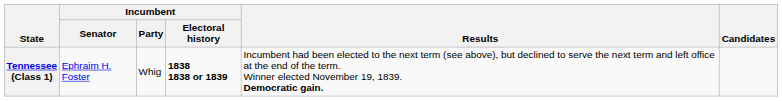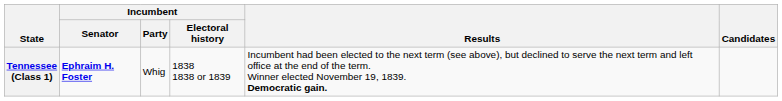(87, 71) normal -> (88, 71) bold
(198, 71) bold -> (201, 71) normal
